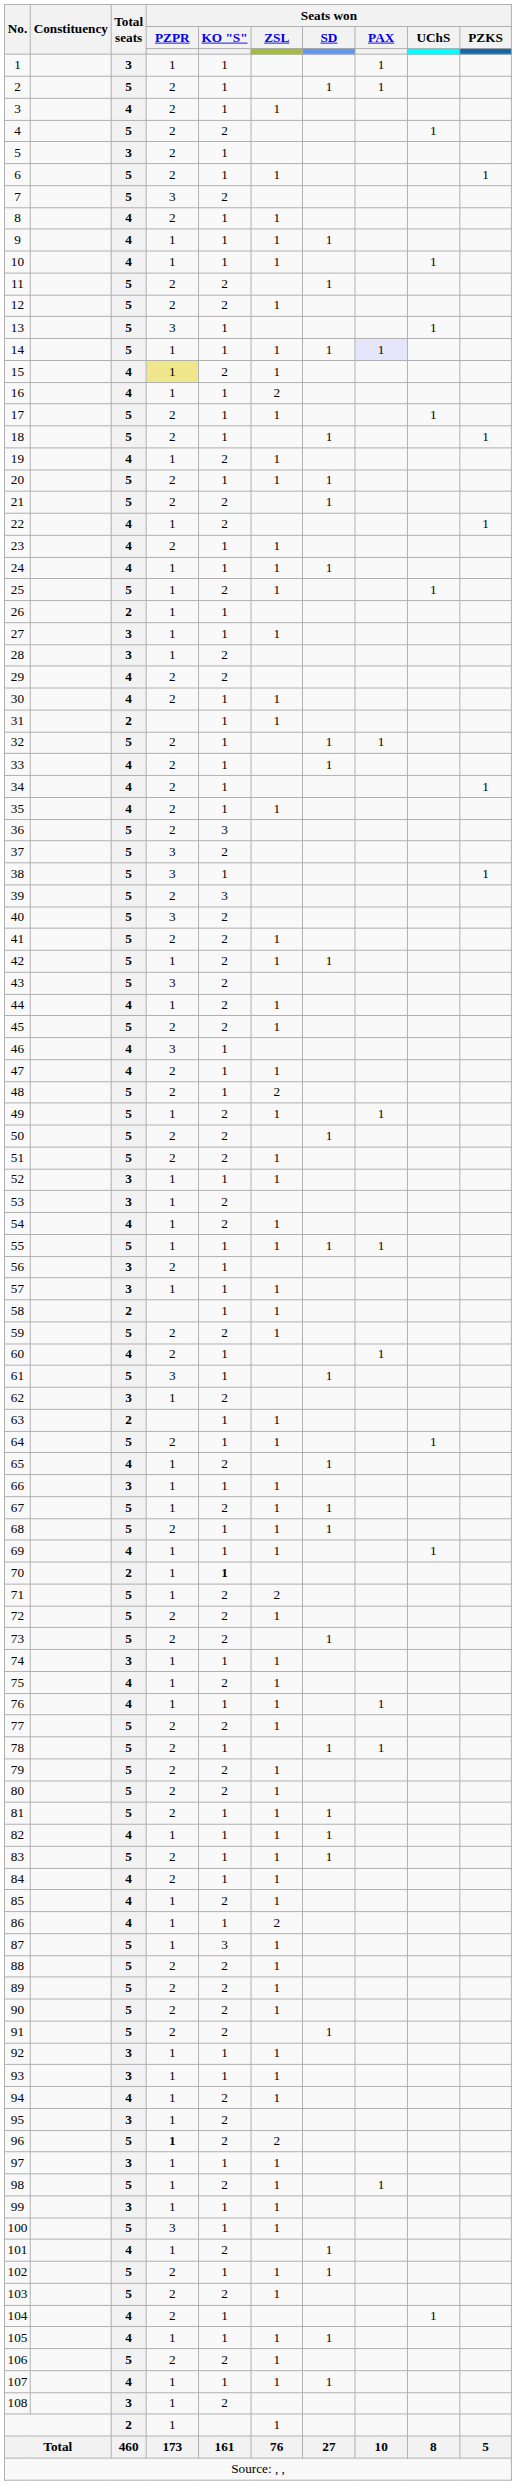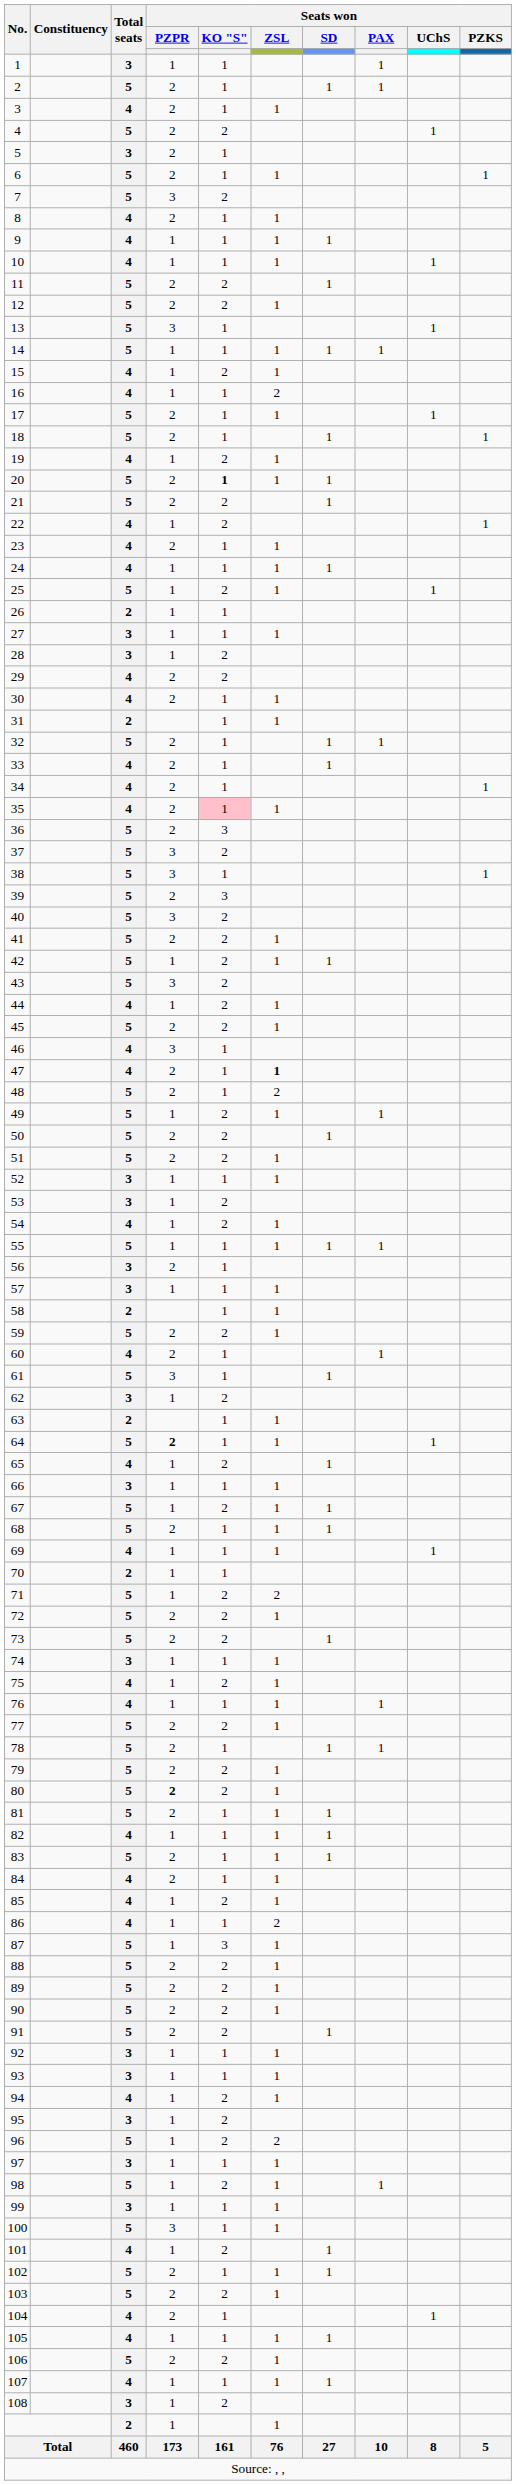(381, 349) lavender background -> (381, 349) no background
(172, 371) khaki background -> (172, 371) no background
(225, 480) normal -> (225, 480) bold
(225, 808) no background -> (225, 808) pink background
(277, 1070) normal -> (277, 1070) bold
(172, 1442) normal -> (172, 1442) bold
(225, 1573) bold -> (225, 1573) normal
(172, 1791) normal -> (172, 1791) bold
(172, 2141) bold -> (172, 2141) normal
